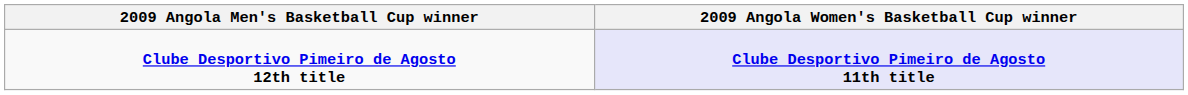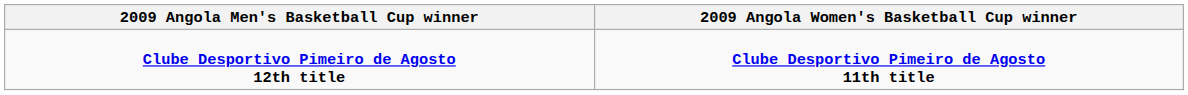(889, 69) lavender background -> (889, 69) no background
